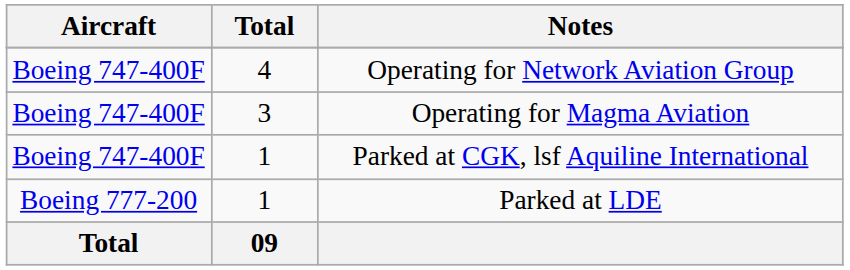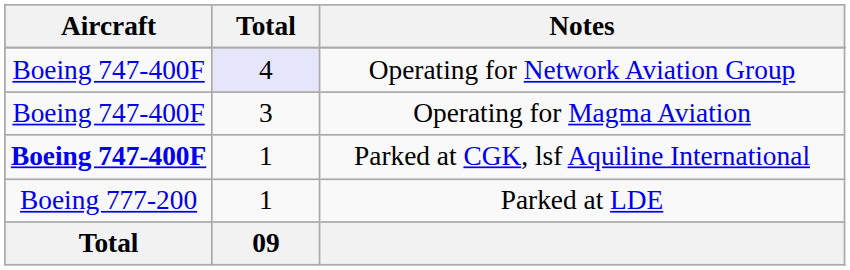(264, 69) no background -> (266, 69) lavender background
(109, 156) normal -> (109, 156) bold
